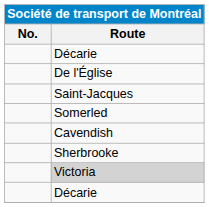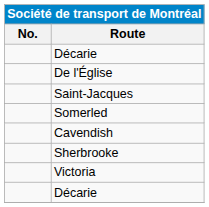(75, 172) lightgrey background -> (75, 172) no background
